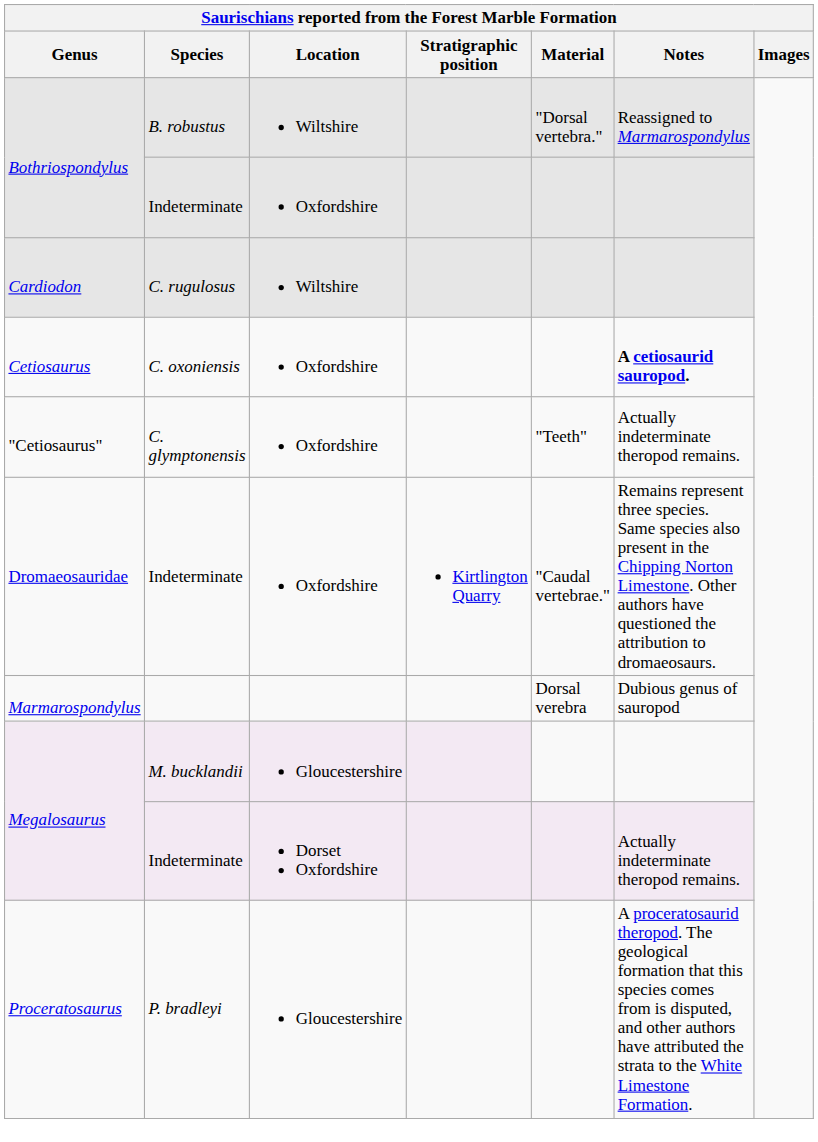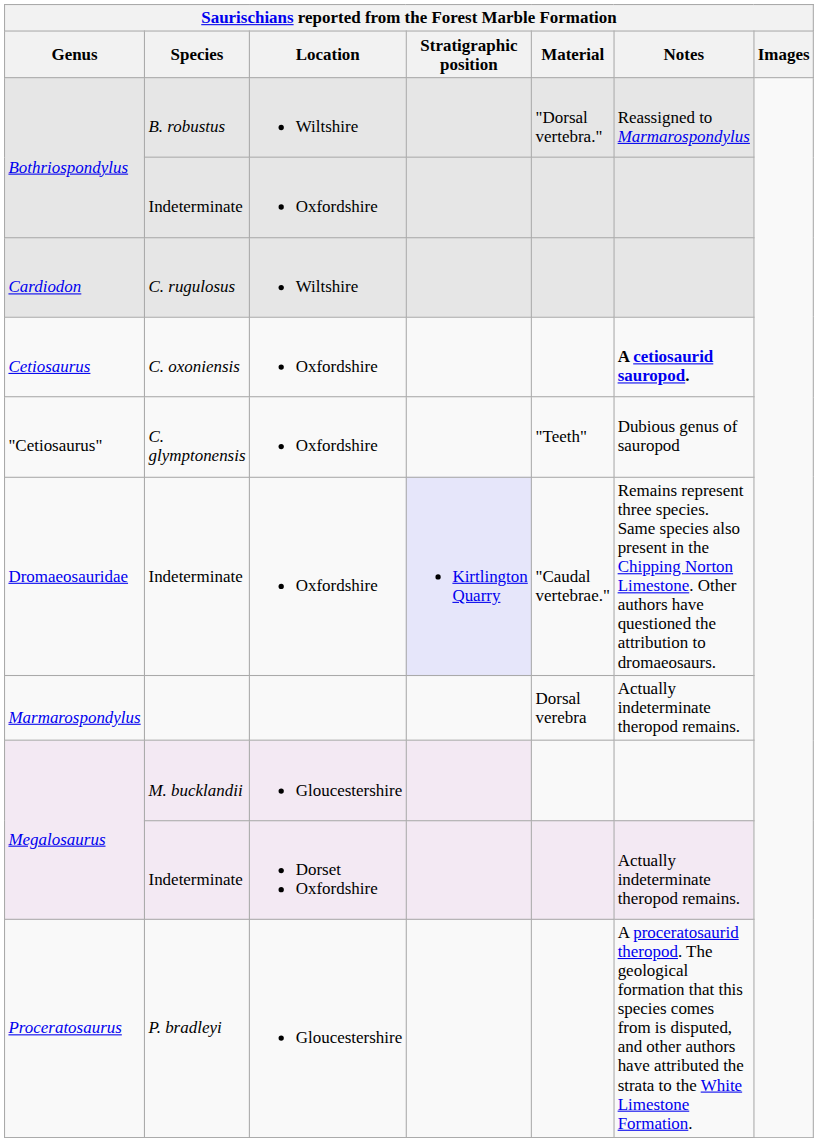(679, 436) Actually indeterminate theropod remains. -> (677, 436) Dubious genus of sauropod
(469, 586) no background -> (469, 586) lavender background
(677, 698) Dubious genus of sauropod -> (679, 708) Actually indeterminate theropod remains.
